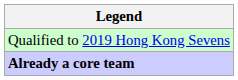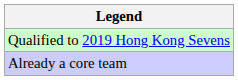(71, 63) bold -> (67, 63) normal
